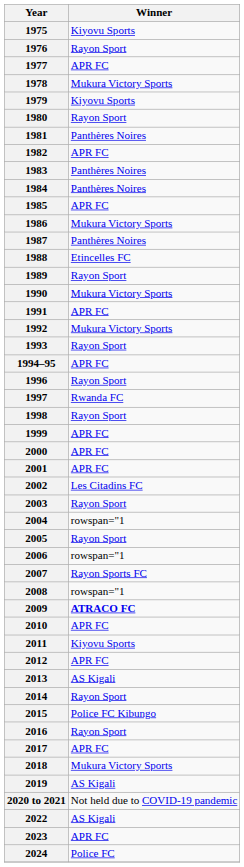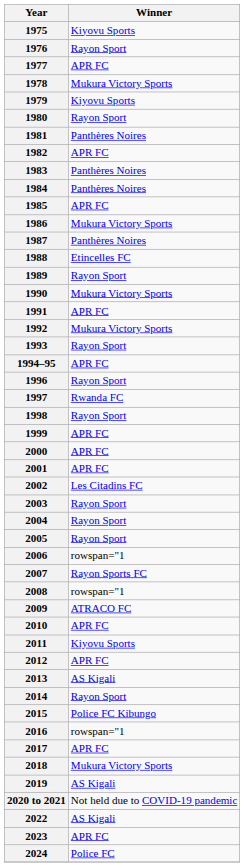(98, 521) rowspan="1 -> (99, 521) Rayon Sport
(103, 608) bold -> (101, 608) normal
(99, 731) Rayon Sport -> (98, 731) rowspan="1
